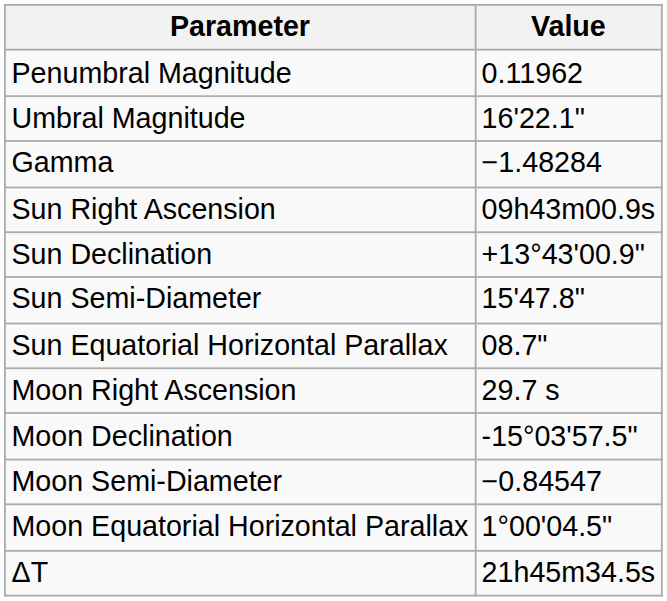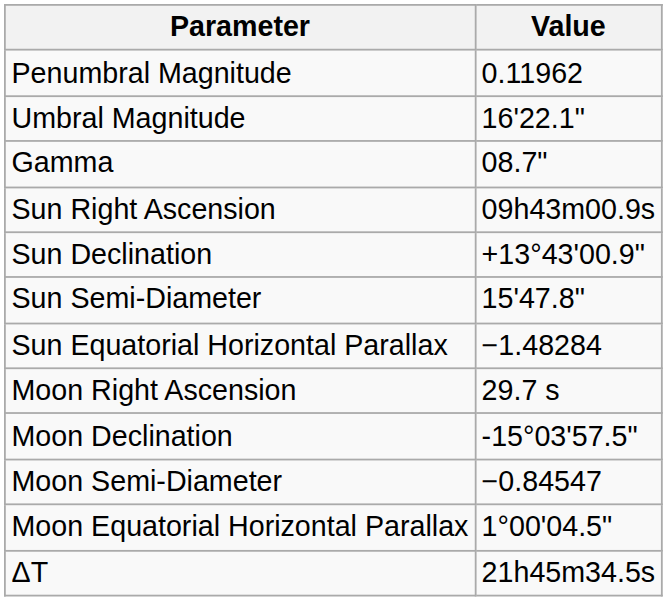(542, 163) −1.48284 -> (515, 163) 08.7"
(515, 345) 08.7" -> (542, 345) −1.48284
